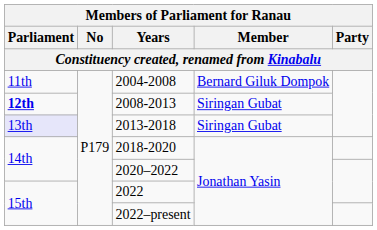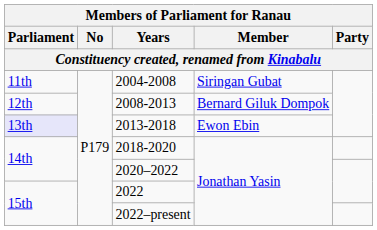(263, 81) Bernard Giluk Dompok -> (239, 81) Siringan Gubat
(21, 103) bold -> (20, 103) normal
(239, 103) Siringan Gubat -> (263, 103) Bernard Giluk Dompok
(239, 125) Siringan Gubat -> (228, 125) Ewon Ebin
